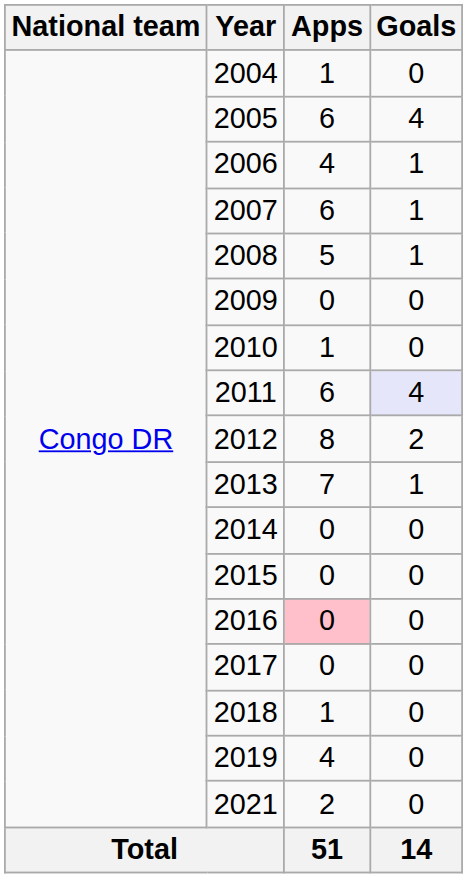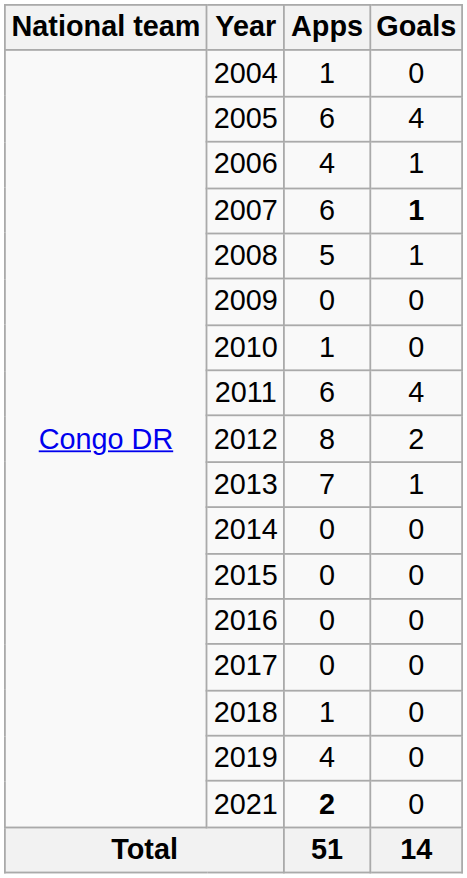(416, 210) normal -> (416, 210) bold
(416, 392) lavender background -> (416, 392) no background
(327, 621) pink background -> (327, 621) no background
(327, 803) normal -> (327, 803) bold
